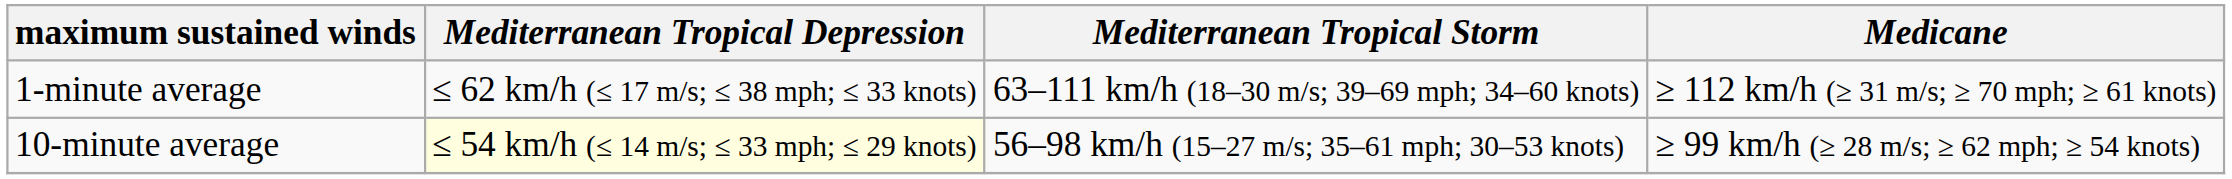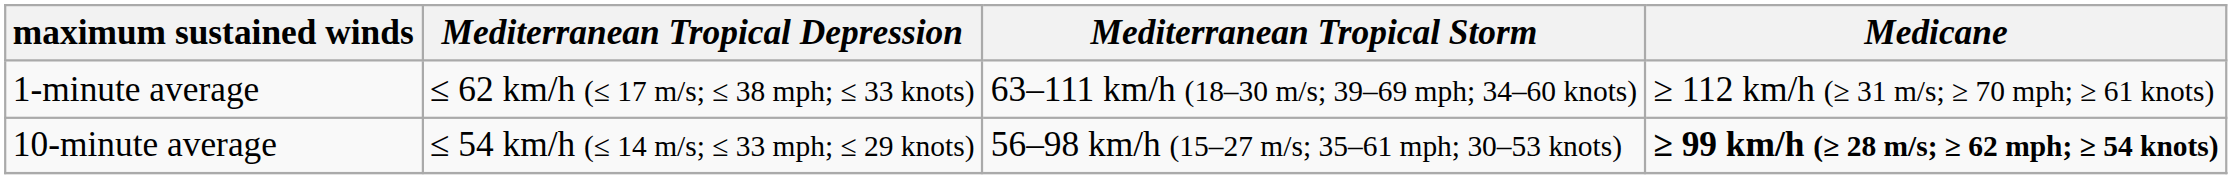(704, 144) lightyellow background -> (702, 144) no background
(1928, 144) normal -> (1936, 144) bold
